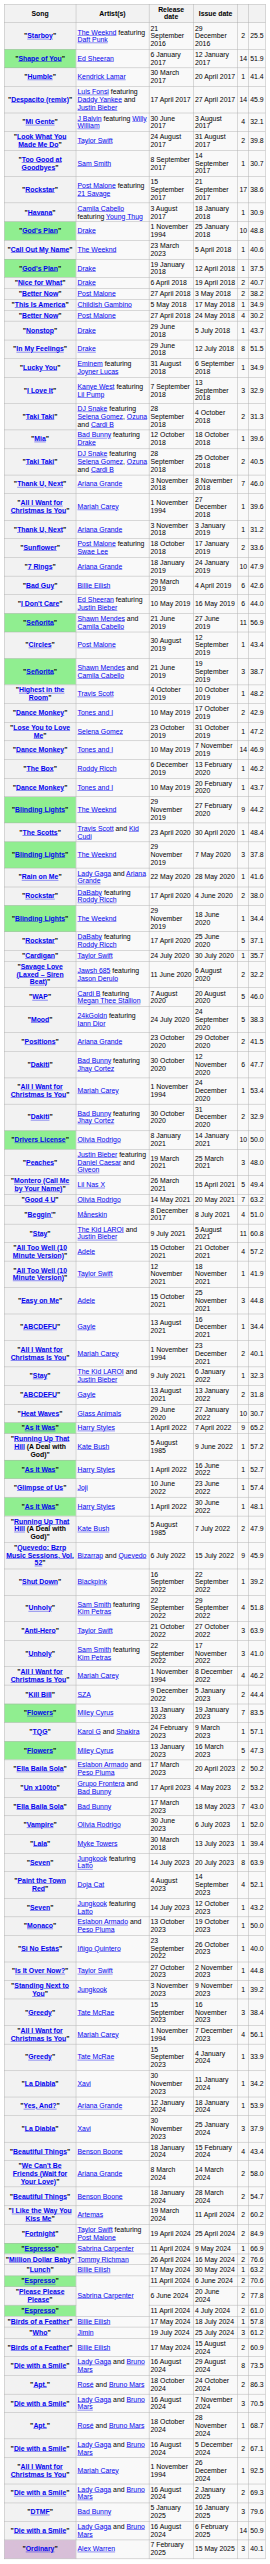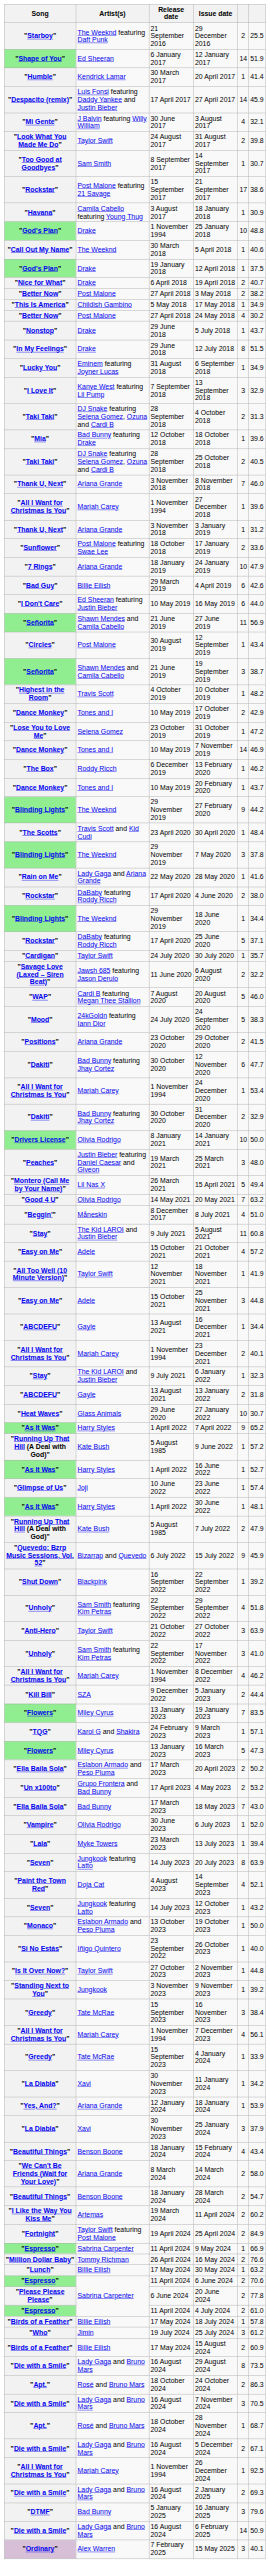(165, 249) 23 March 2023 -> (165, 249) 30 March 2018
(40, 1252) "All Too Well (10 Minute Version)" -> (40, 1252) "Easy on Me"
(165, 1844) 30 March 2018 -> (165, 1844) 23 March 2023
